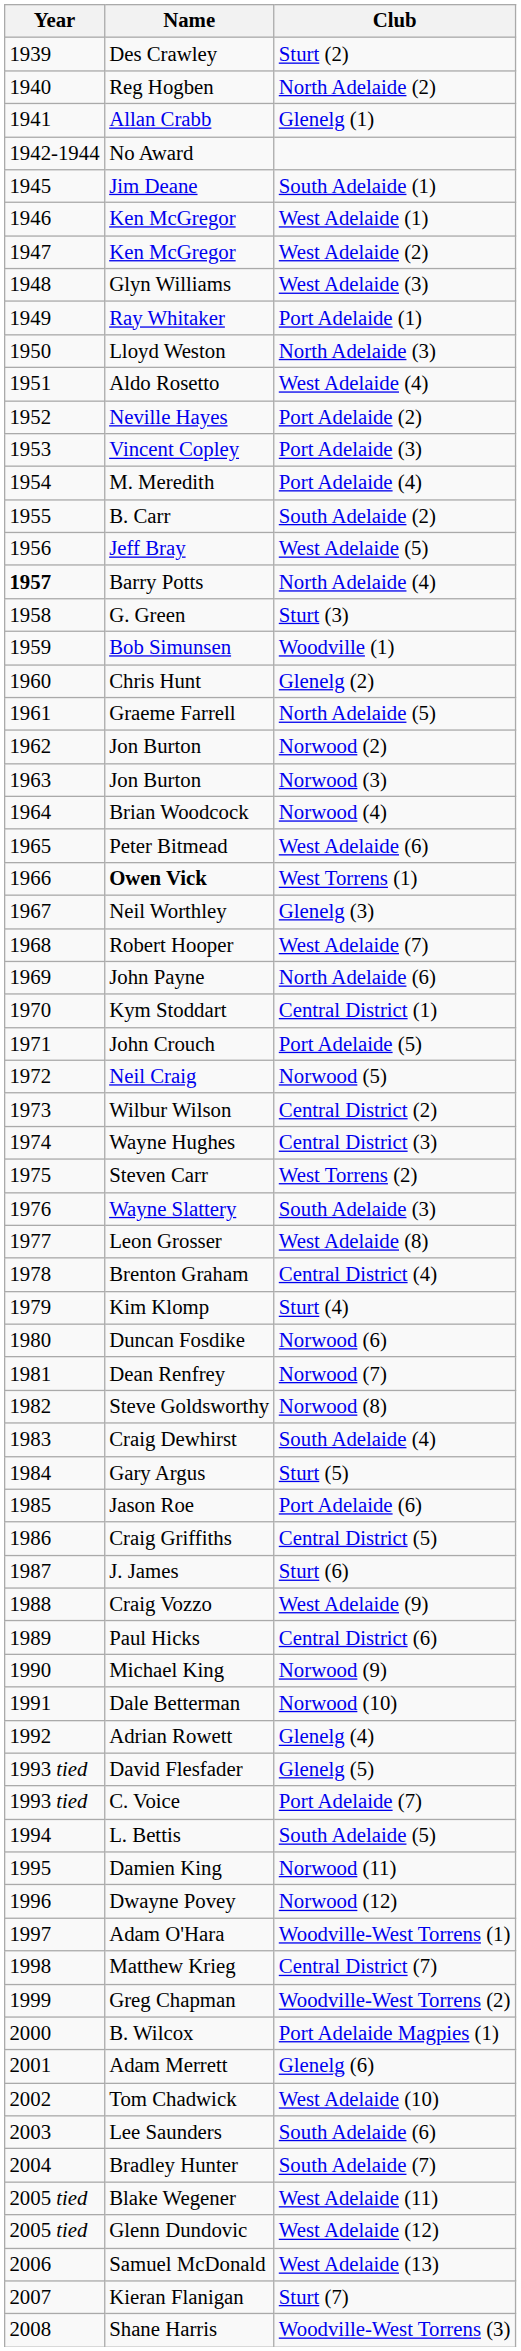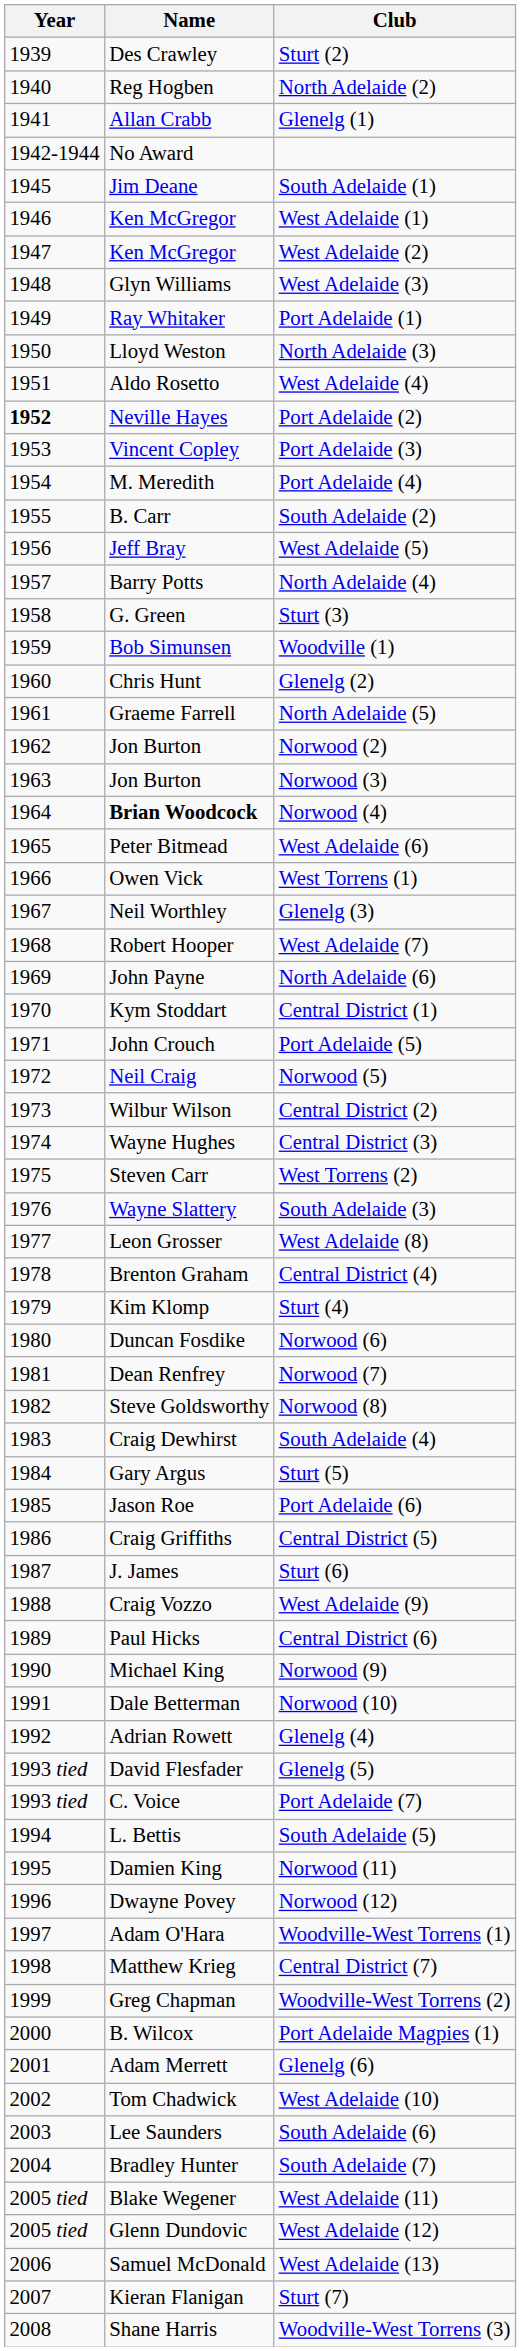(30, 416) normal -> (30, 416) bold
(30, 581) bold -> (30, 581) normal
(179, 812) normal -> (183, 812) bold
(158, 878) bold -> (156, 878) normal
